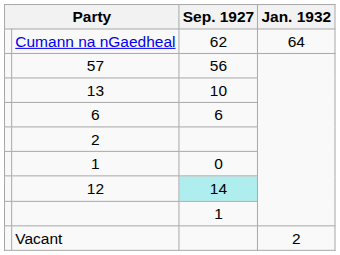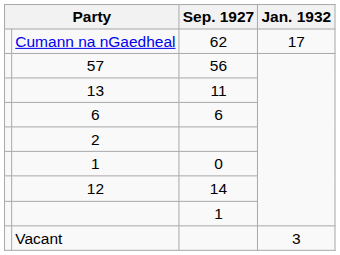(296, 42) 64 -> (296, 42) 17
(218, 91) 10 -> (218, 91) 11
(218, 189) paleturquoise background -> (218, 189) no background
(296, 238) 2 -> (296, 238) 3
